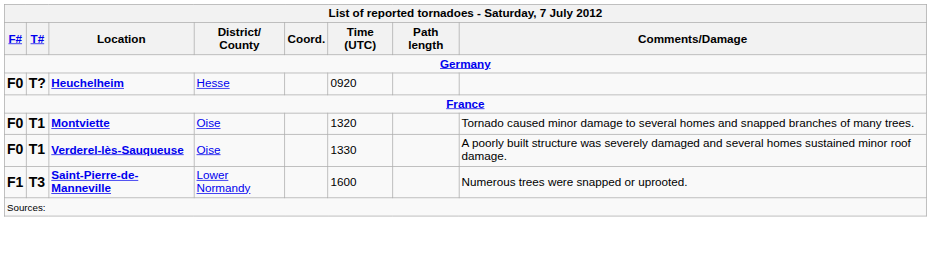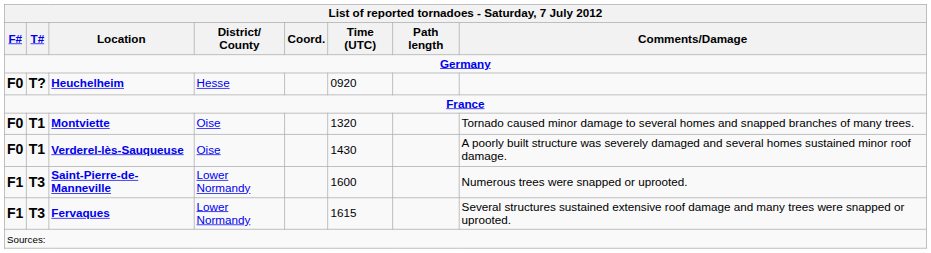(344, 150) 1330 -> (344, 150) 1430
+ row: (81, 213)
